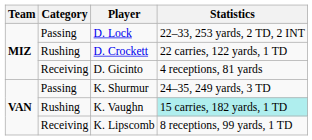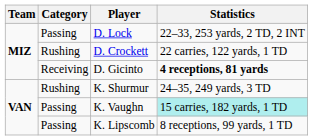(211, 70) normal -> (214, 70) bold
(59, 88) Passing -> (60, 88) Rushing
(60, 107) Rushing -> (59, 107) Passing
(65, 125) Receiving -> (59, 125) Passing
